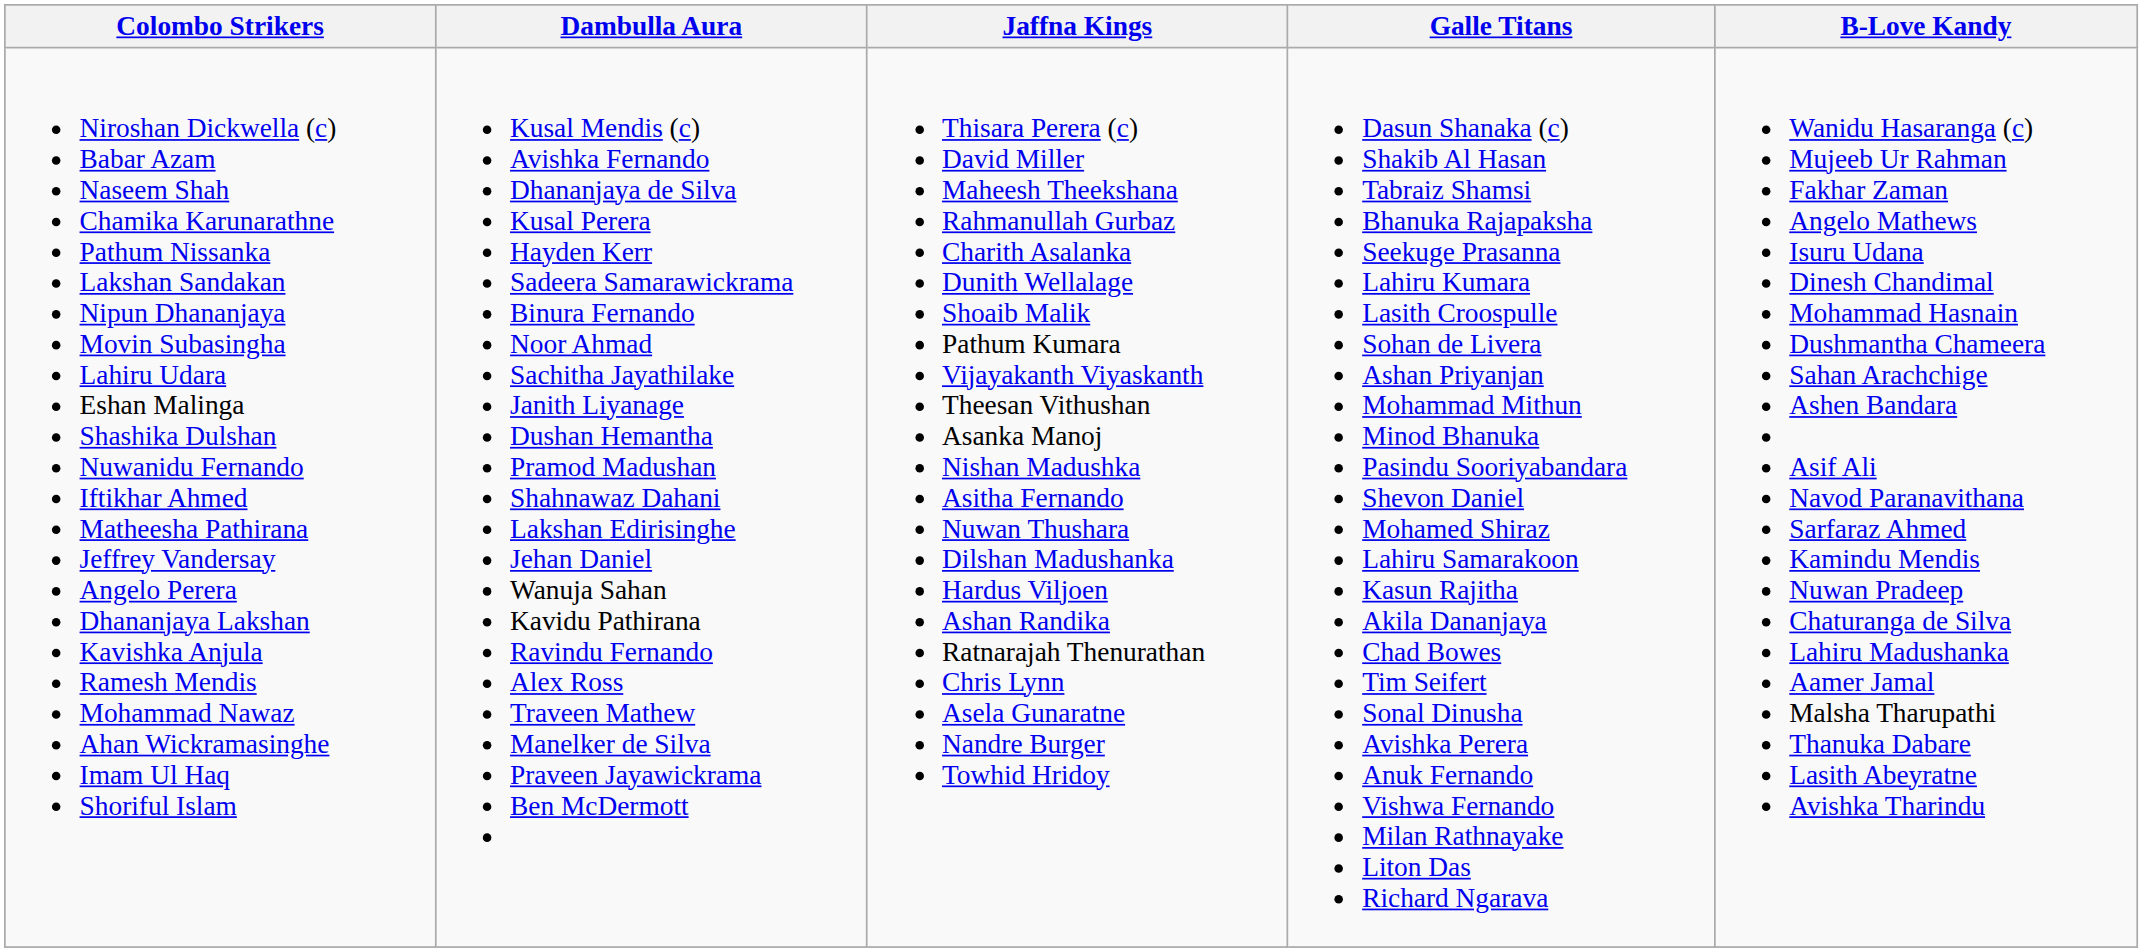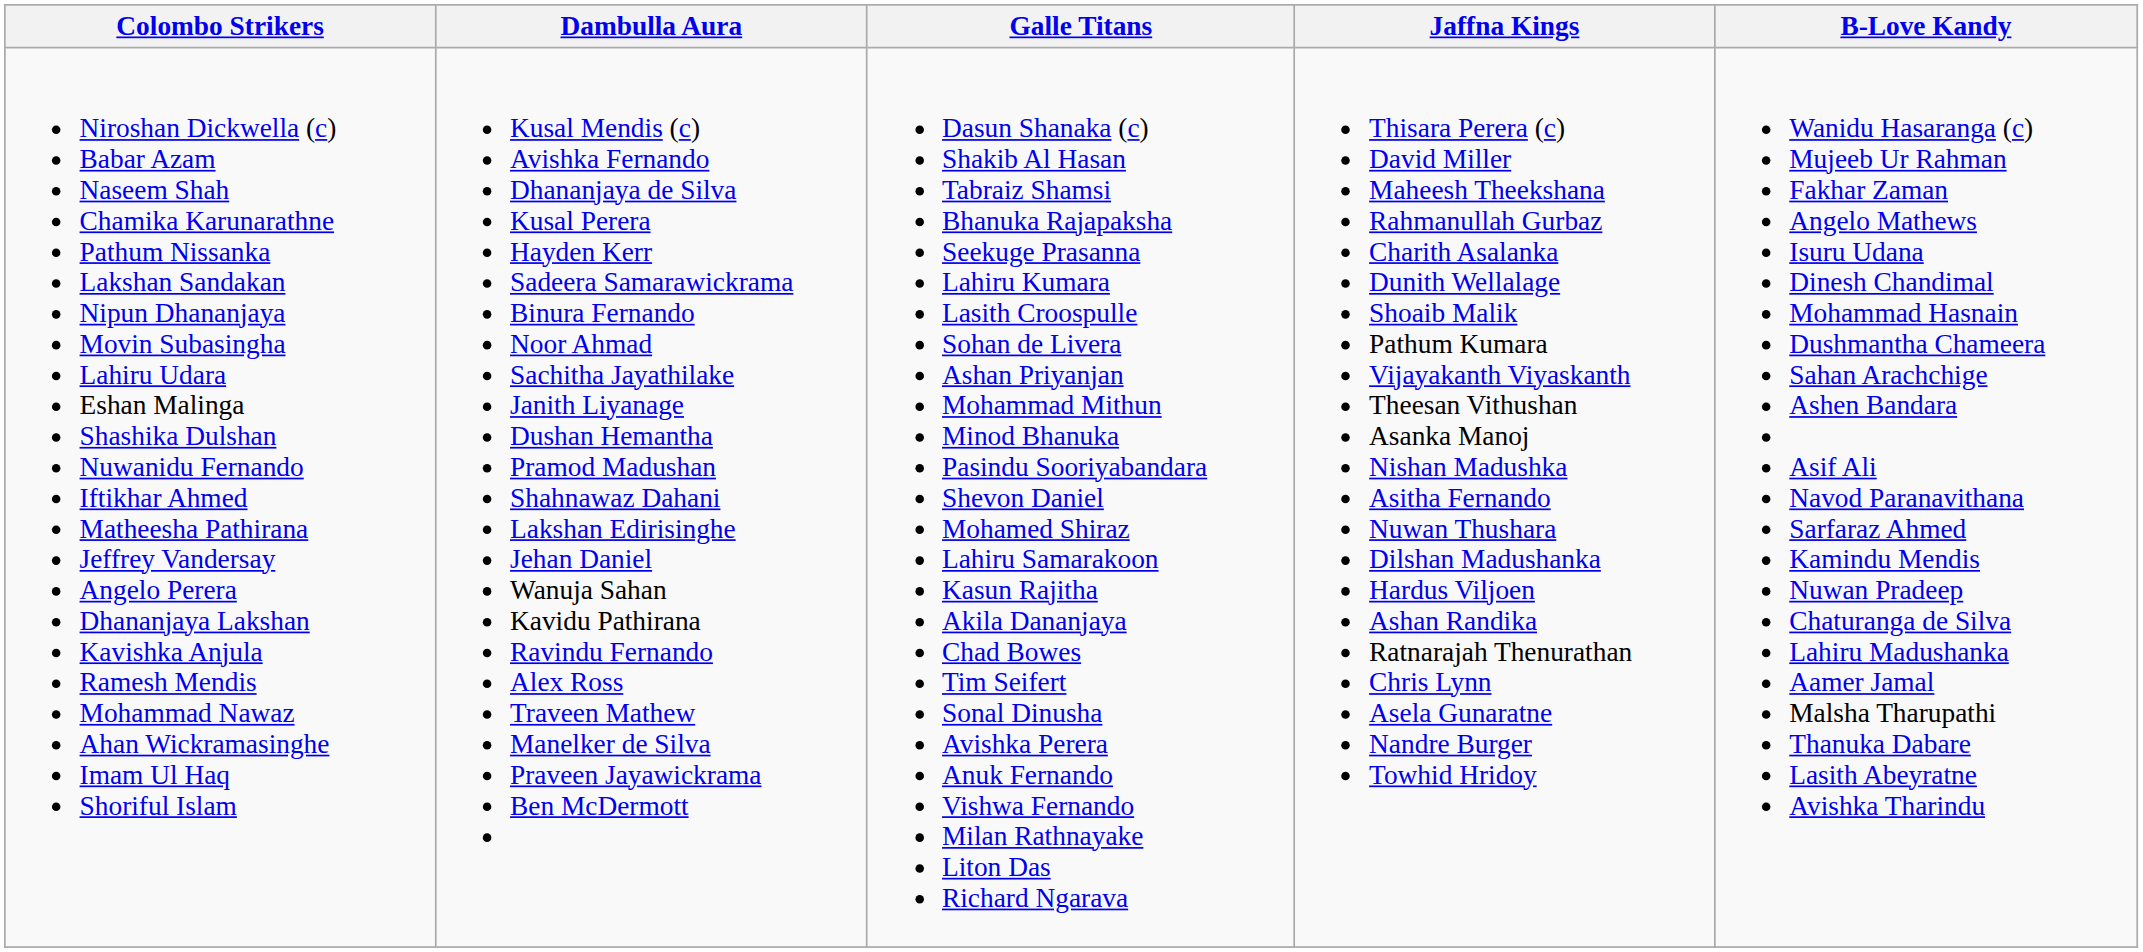columns swapped: (1501, 26) <-> (1077, 26)
